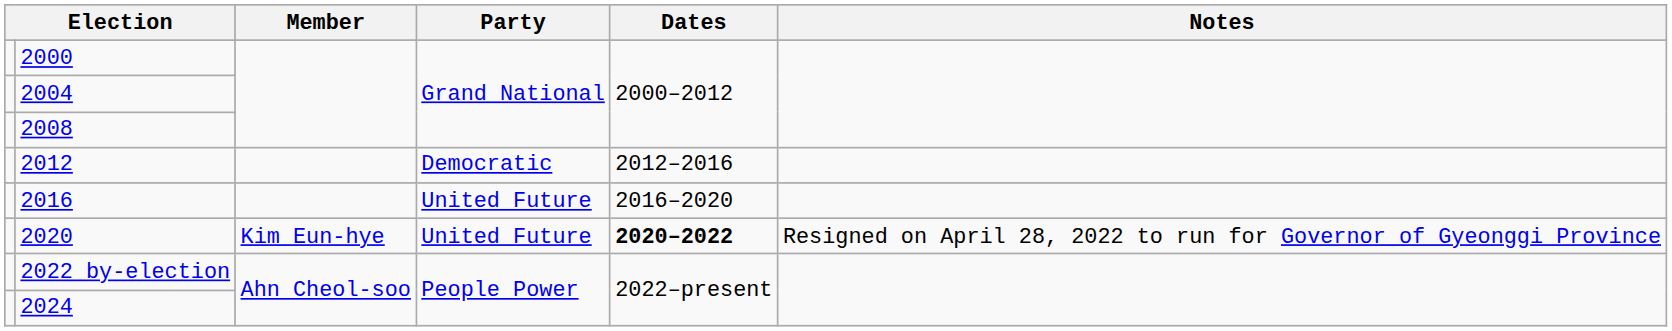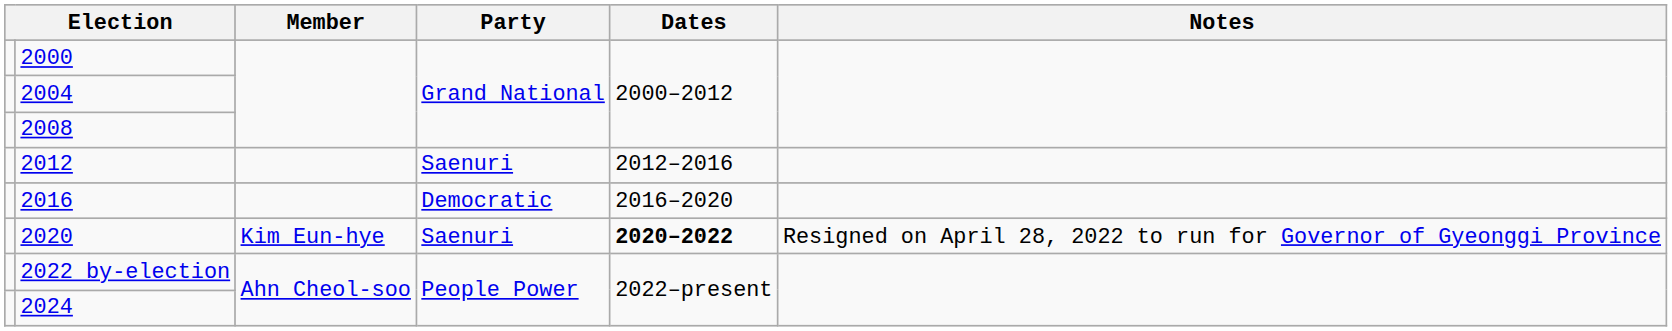(487, 165) Democratic -> (467, 165) Saenuri
(507, 201) United Future -> (487, 201) Democratic
(507, 236) United Future -> (467, 236) Saenuri
